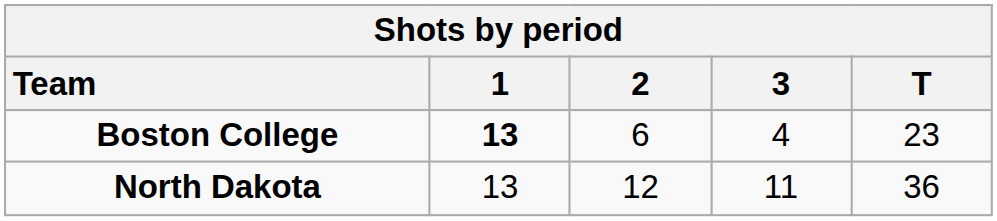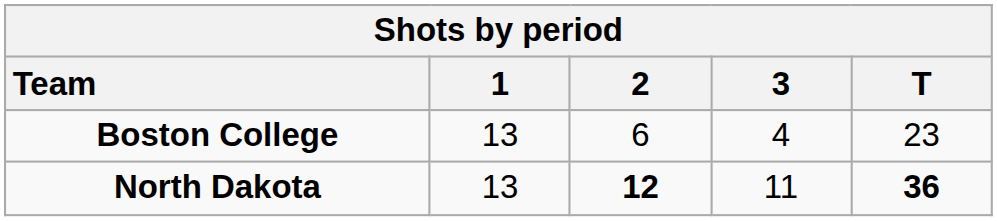(500, 135) bold -> (500, 135) normal
(640, 187) normal -> (640, 187) bold
(921, 187) normal -> (921, 187) bold
